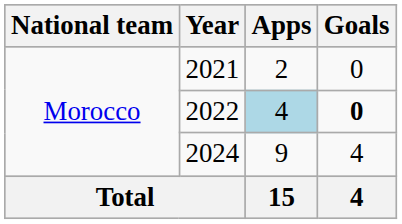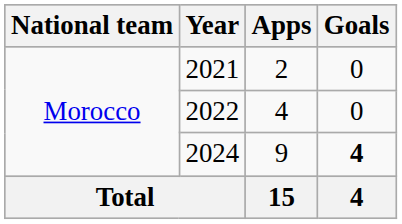(281, 111) lightblue background -> (281, 111) no background
(357, 111) bold -> (357, 111) normal
(357, 153) normal -> (357, 153) bold
